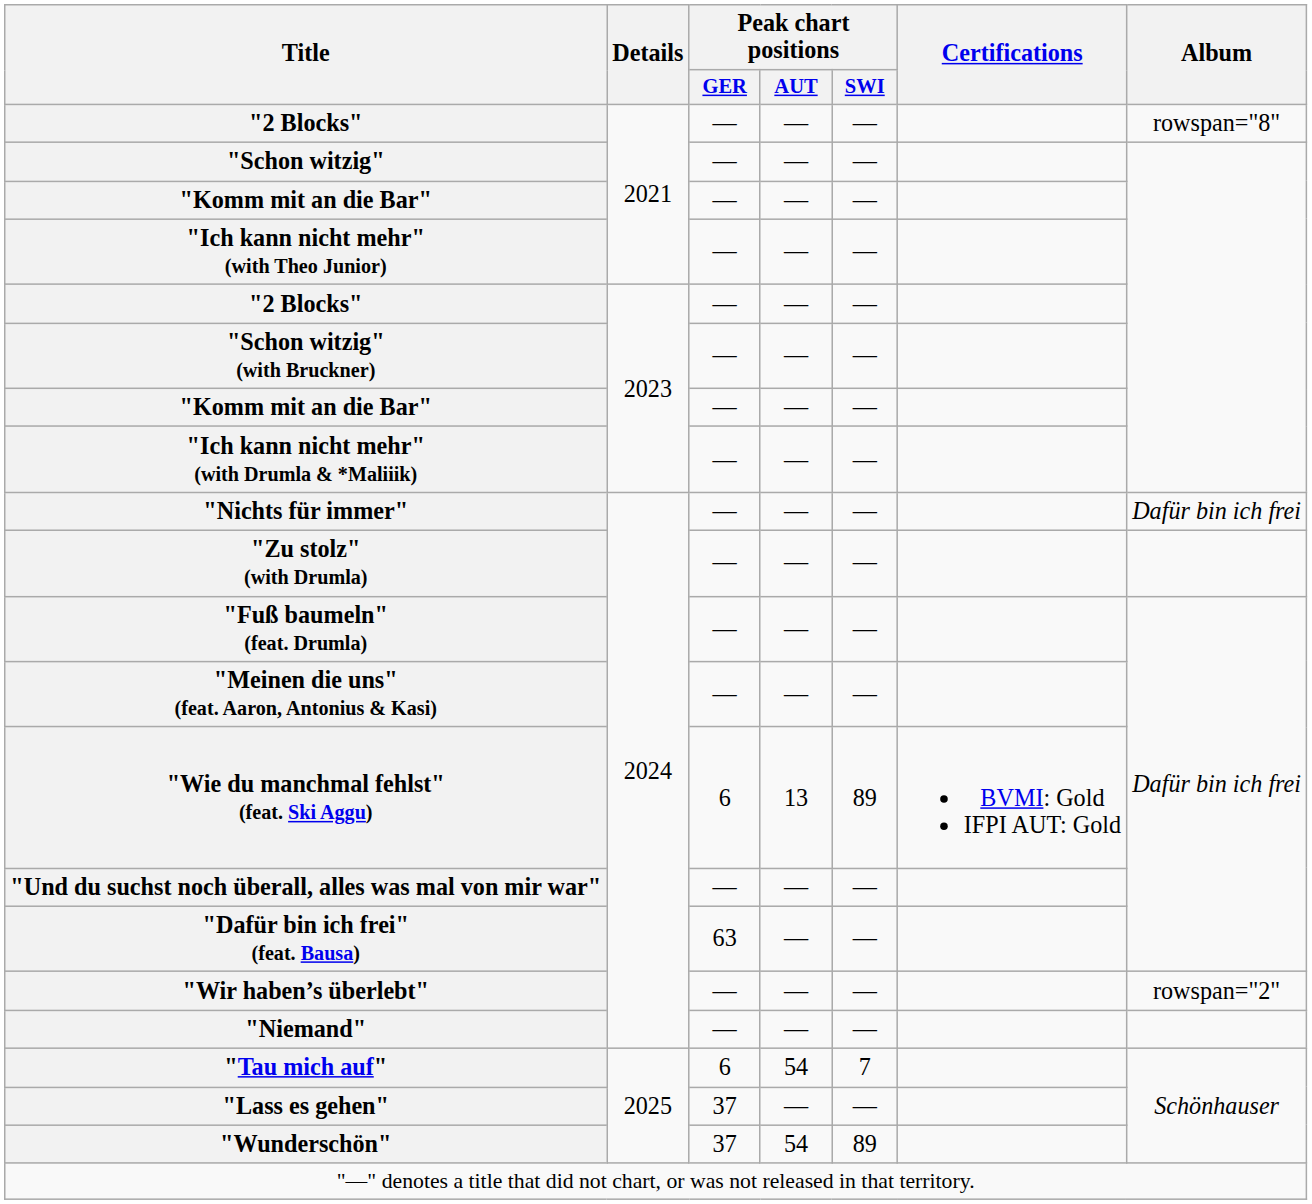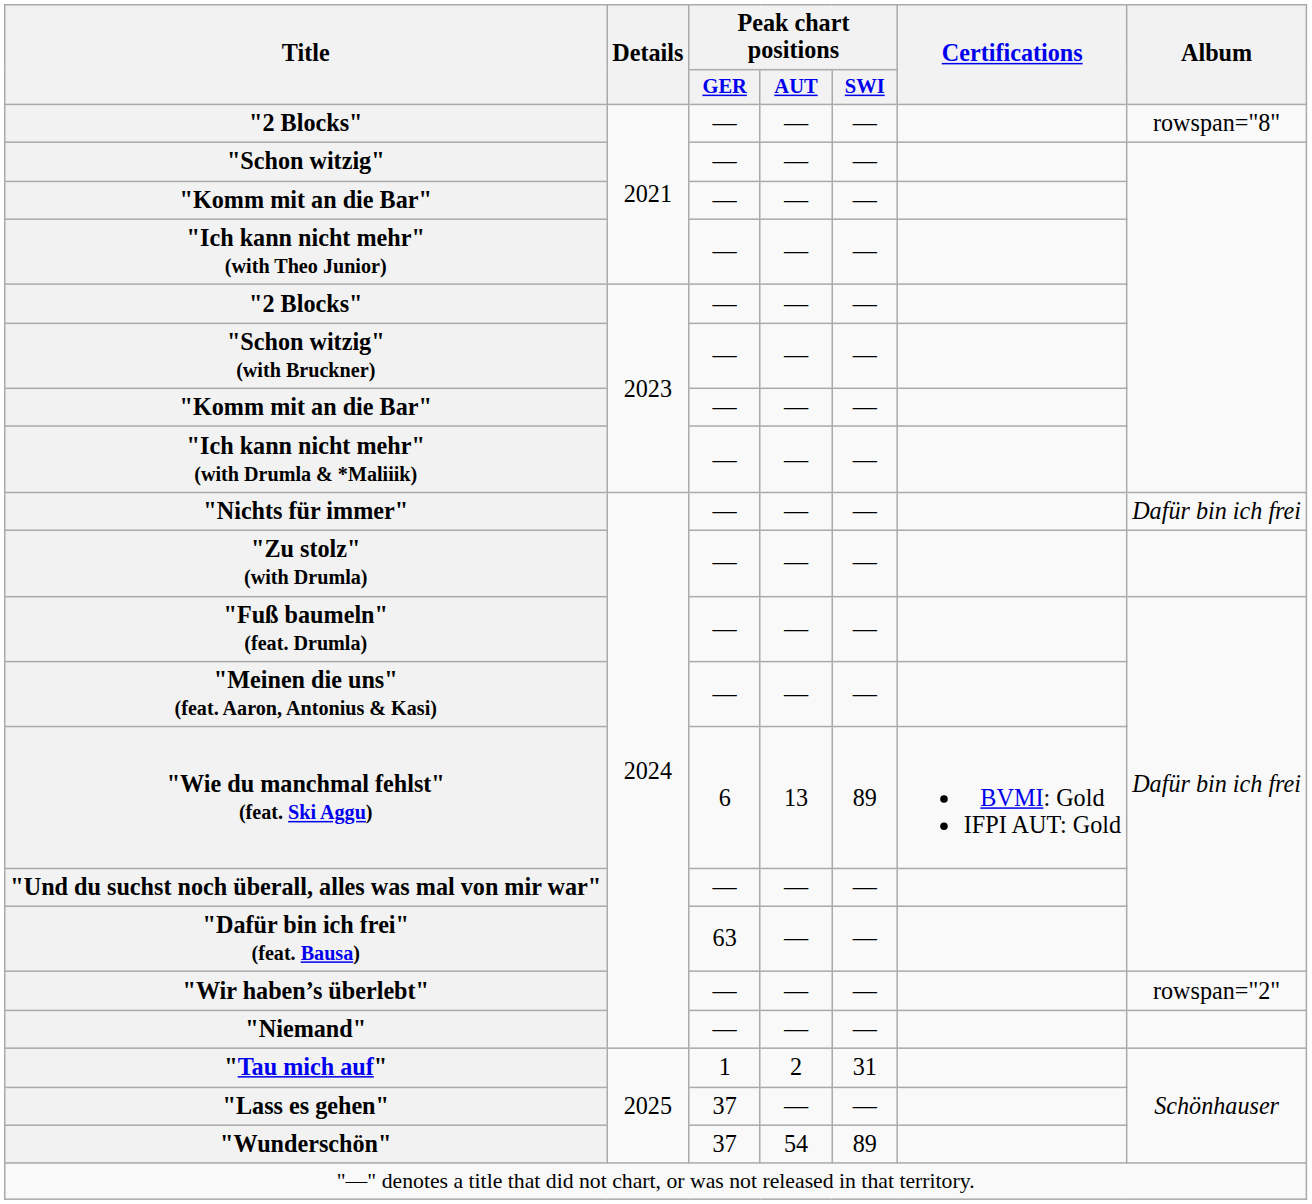(725, 1067) 6 -> (725, 1067) 1
(796, 1067) 54 -> (796, 1067) 2
(865, 1067) 7 -> (865, 1067) 31
